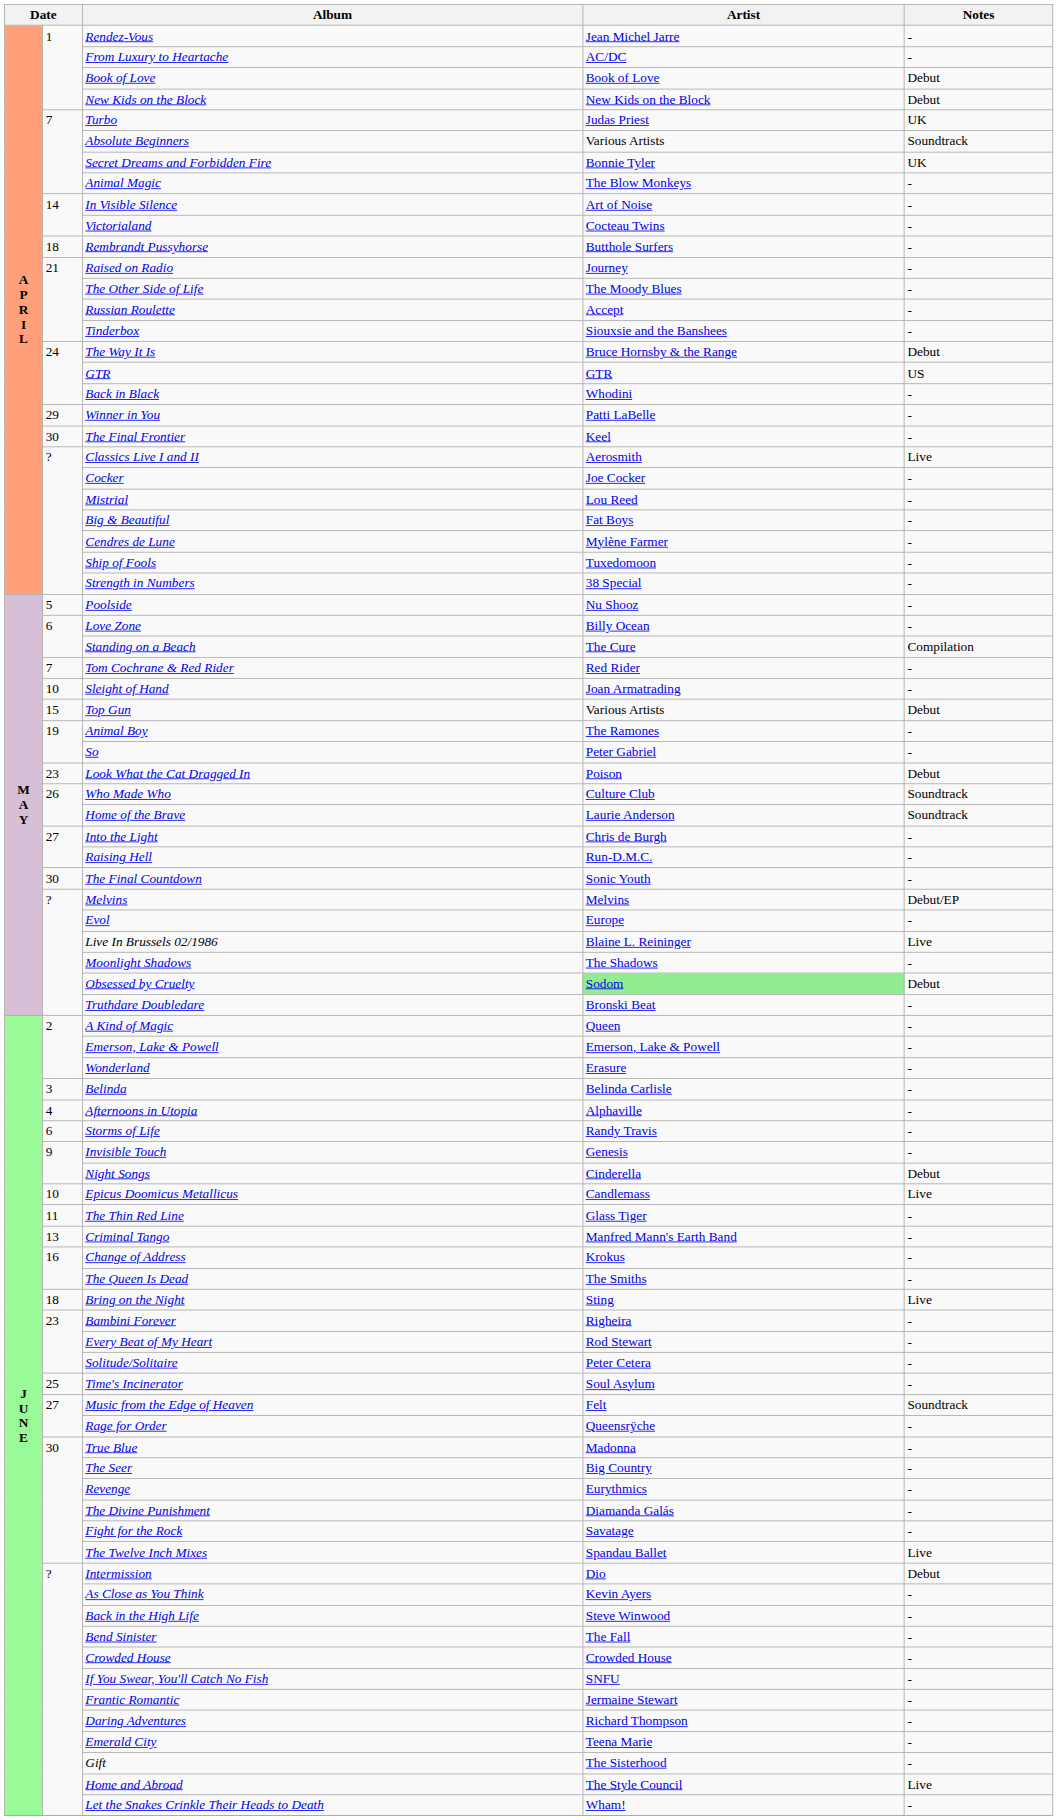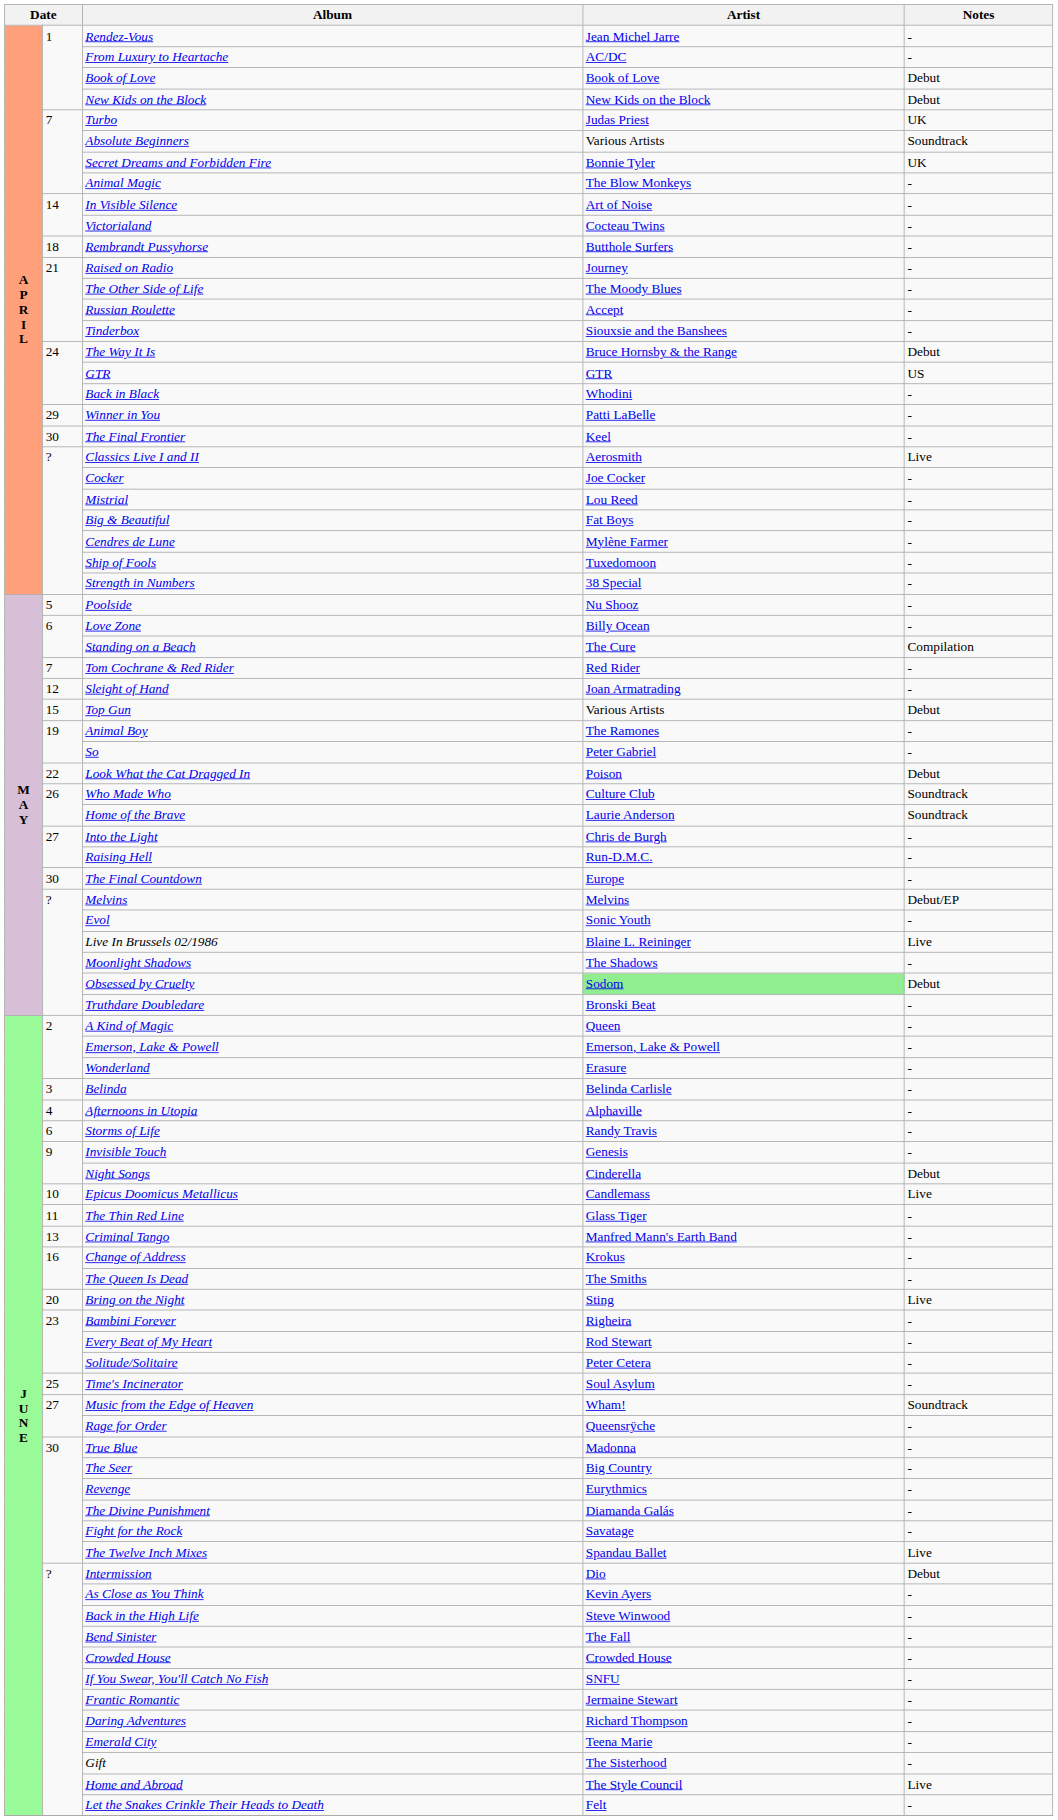(52, 688) 10 -> (52, 688) 12
(52, 773) 23 -> (52, 773) 22
(618, 878) Sonic Youth -> (605, 878) Europe
(605, 920) Europe -> (618, 920) Sonic Youth
(52, 1299) 18 -> (52, 1299) 20
(596, 1405) Felt -> (606, 1405) Wham!
(606, 1805) Wham! -> (596, 1805) Felt
